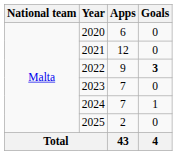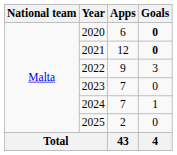(155, 31) normal -> (155, 31) bold
(155, 50) normal -> (155, 50) bold
(155, 68) bold -> (155, 68) normal
